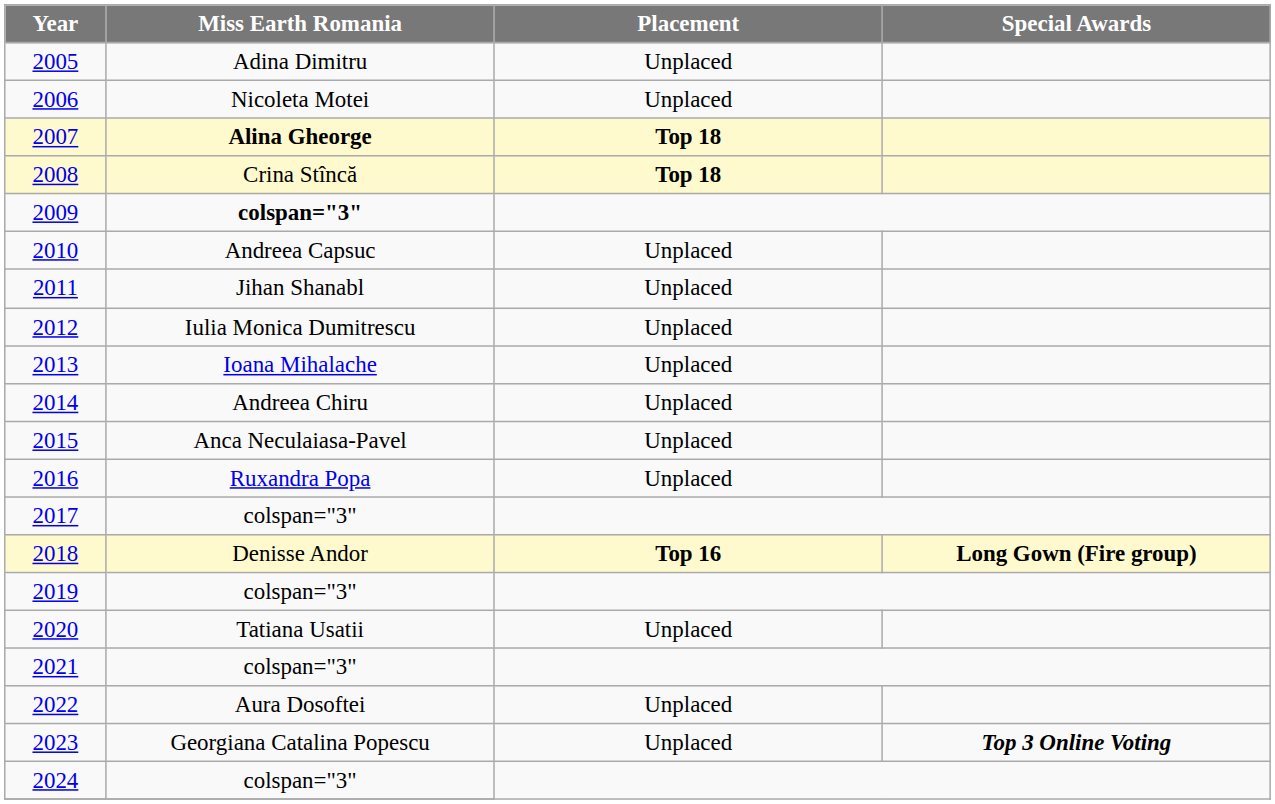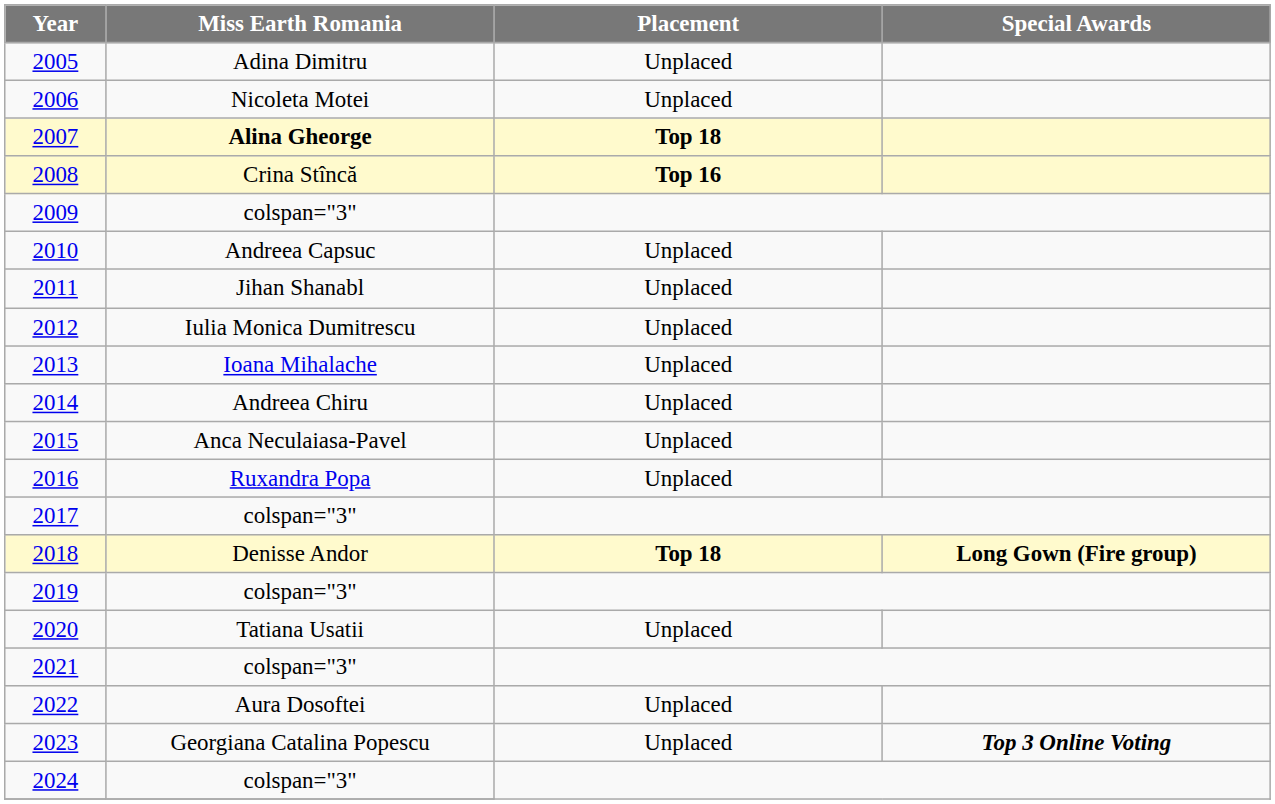(688, 174) Top 18 -> (688, 174) Top 16
(300, 212) bold -> (300, 212) normal
(688, 553) Top 16 -> (688, 553) Top 18
